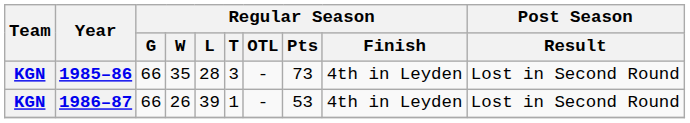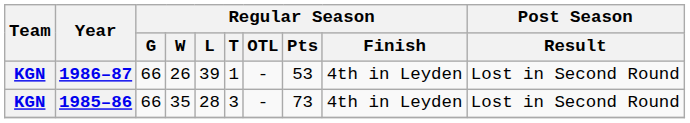rows swapped: (96, 75) <-> (96, 103)
